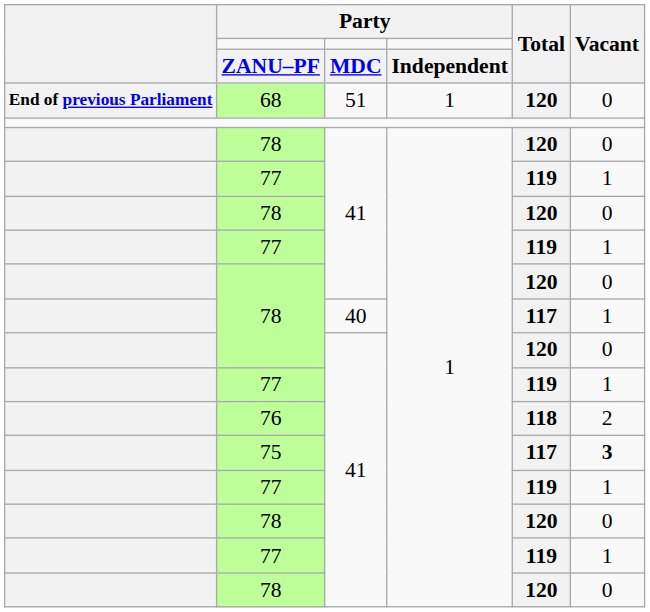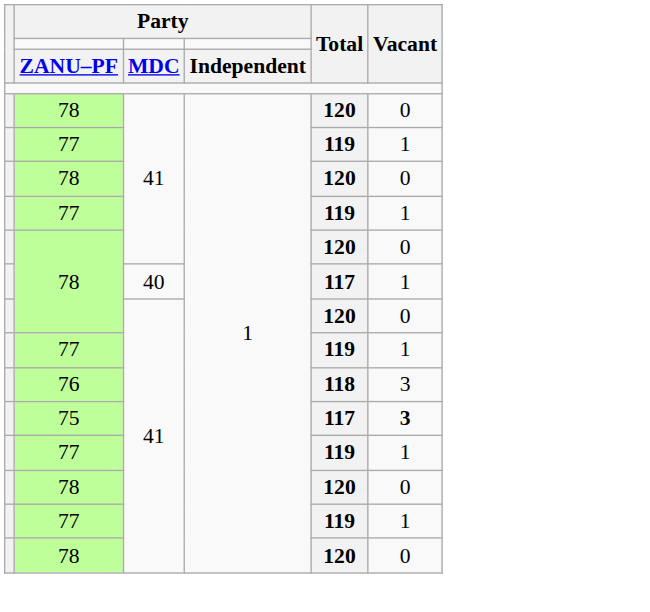- row: (271, 100)
(607, 418) 2 -> (405, 384) 3
